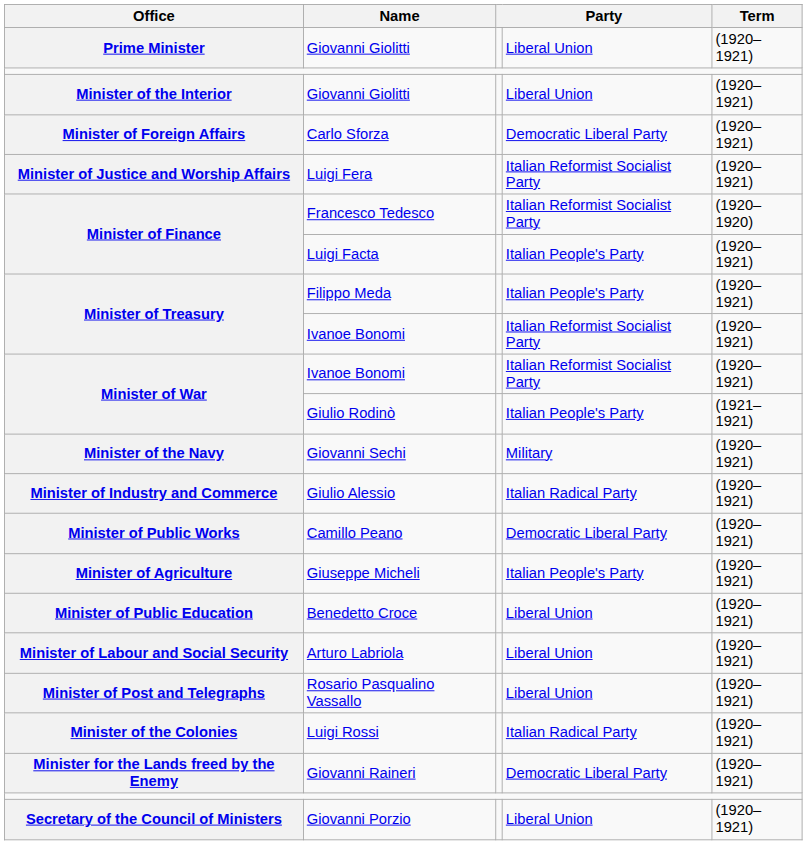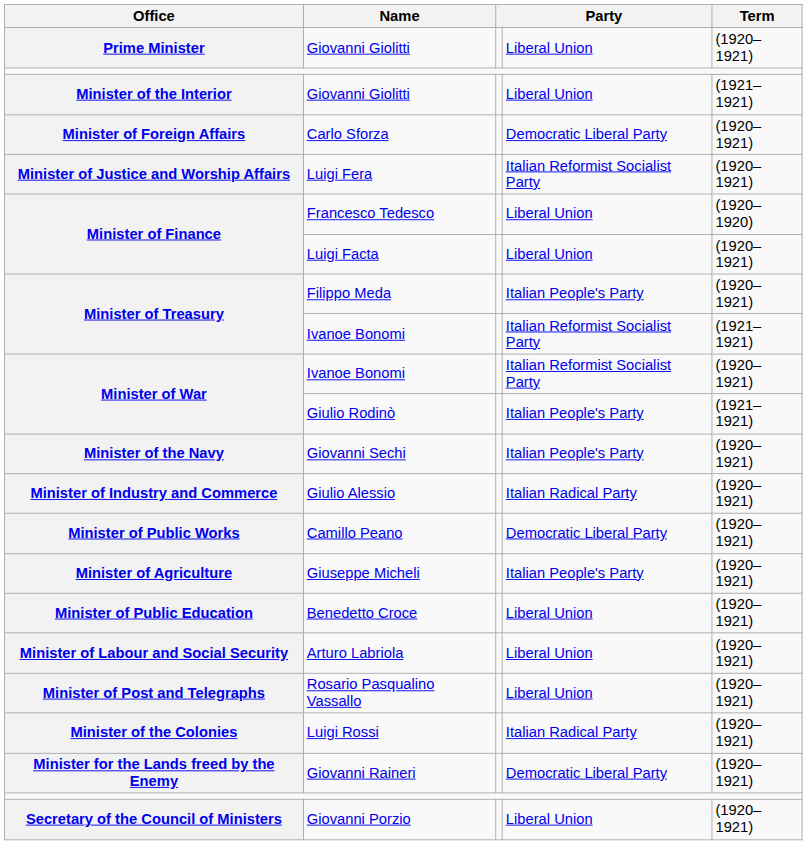(738, 94) (1920–1921) -> (738, 94) (1921–1921)
(588, 214) Italian Reformist Socialist Party -> (549, 214) Liberal Union
(575, 254) Italian People's Party -> (549, 254) Liberal Union
(738, 333) (1920–1921) -> (738, 333) (1921–1921)
(529, 453) Military -> (575, 453) Italian People's Party
